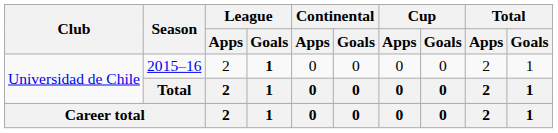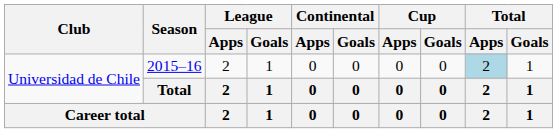(269, 66) bold -> (269, 66) normal
(486, 66) no background -> (486, 66) lightblue background
